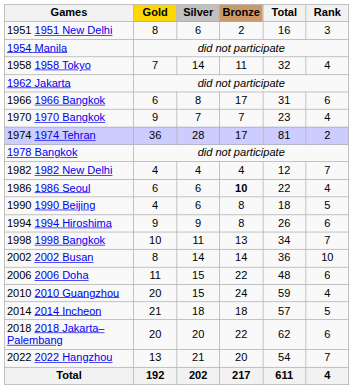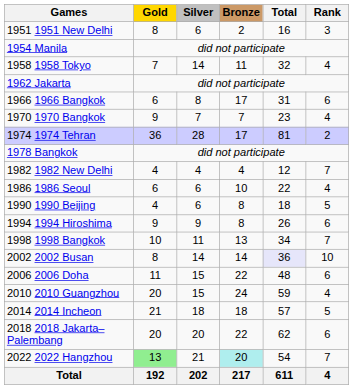(241, 188) bold -> (241, 188) normal
(284, 258) no background -> (284, 258) lavender background
(155, 358) no background -> (155, 358) lightgreen background
(241, 358) no background -> (241, 358) paleturquoise background
